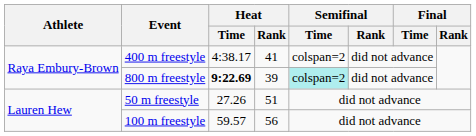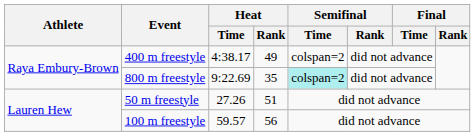(272, 57) 41 -> (271, 57) 49
(231, 78) bold -> (231, 78) normal
(272, 78) 39 -> (271, 78) 35
